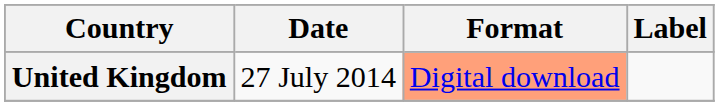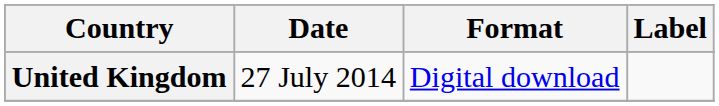(515, 76) lightsalmon background -> (515, 76) no background
